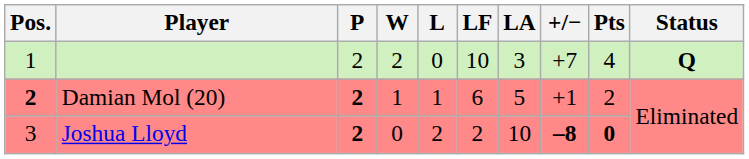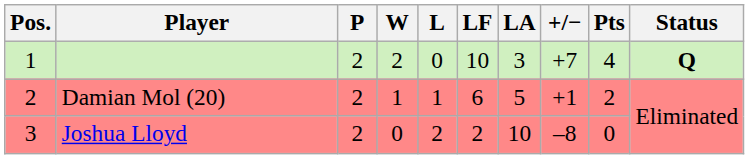(31, 97) bold -> (31, 97) normal
(357, 97) bold -> (357, 97) normal
(357, 134) bold -> (357, 134) normal
(565, 134) bold -> (565, 134) normal
(609, 134) bold -> (609, 134) normal
